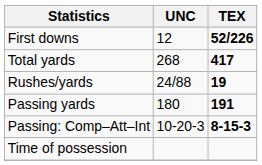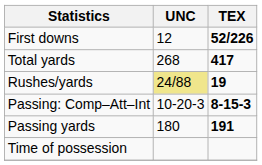(174, 82) no background -> (174, 82) khaki background
rows swapped: (51, 104) <-> (79, 126)
